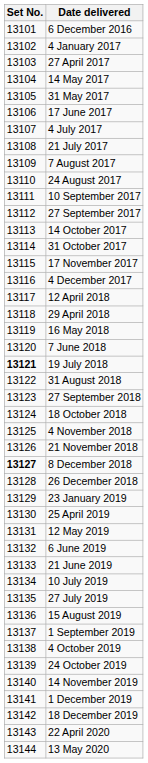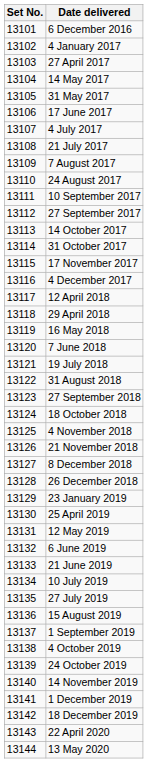(21, 364) bold -> (21, 364) normal
(21, 465) bold -> (21, 465) normal
